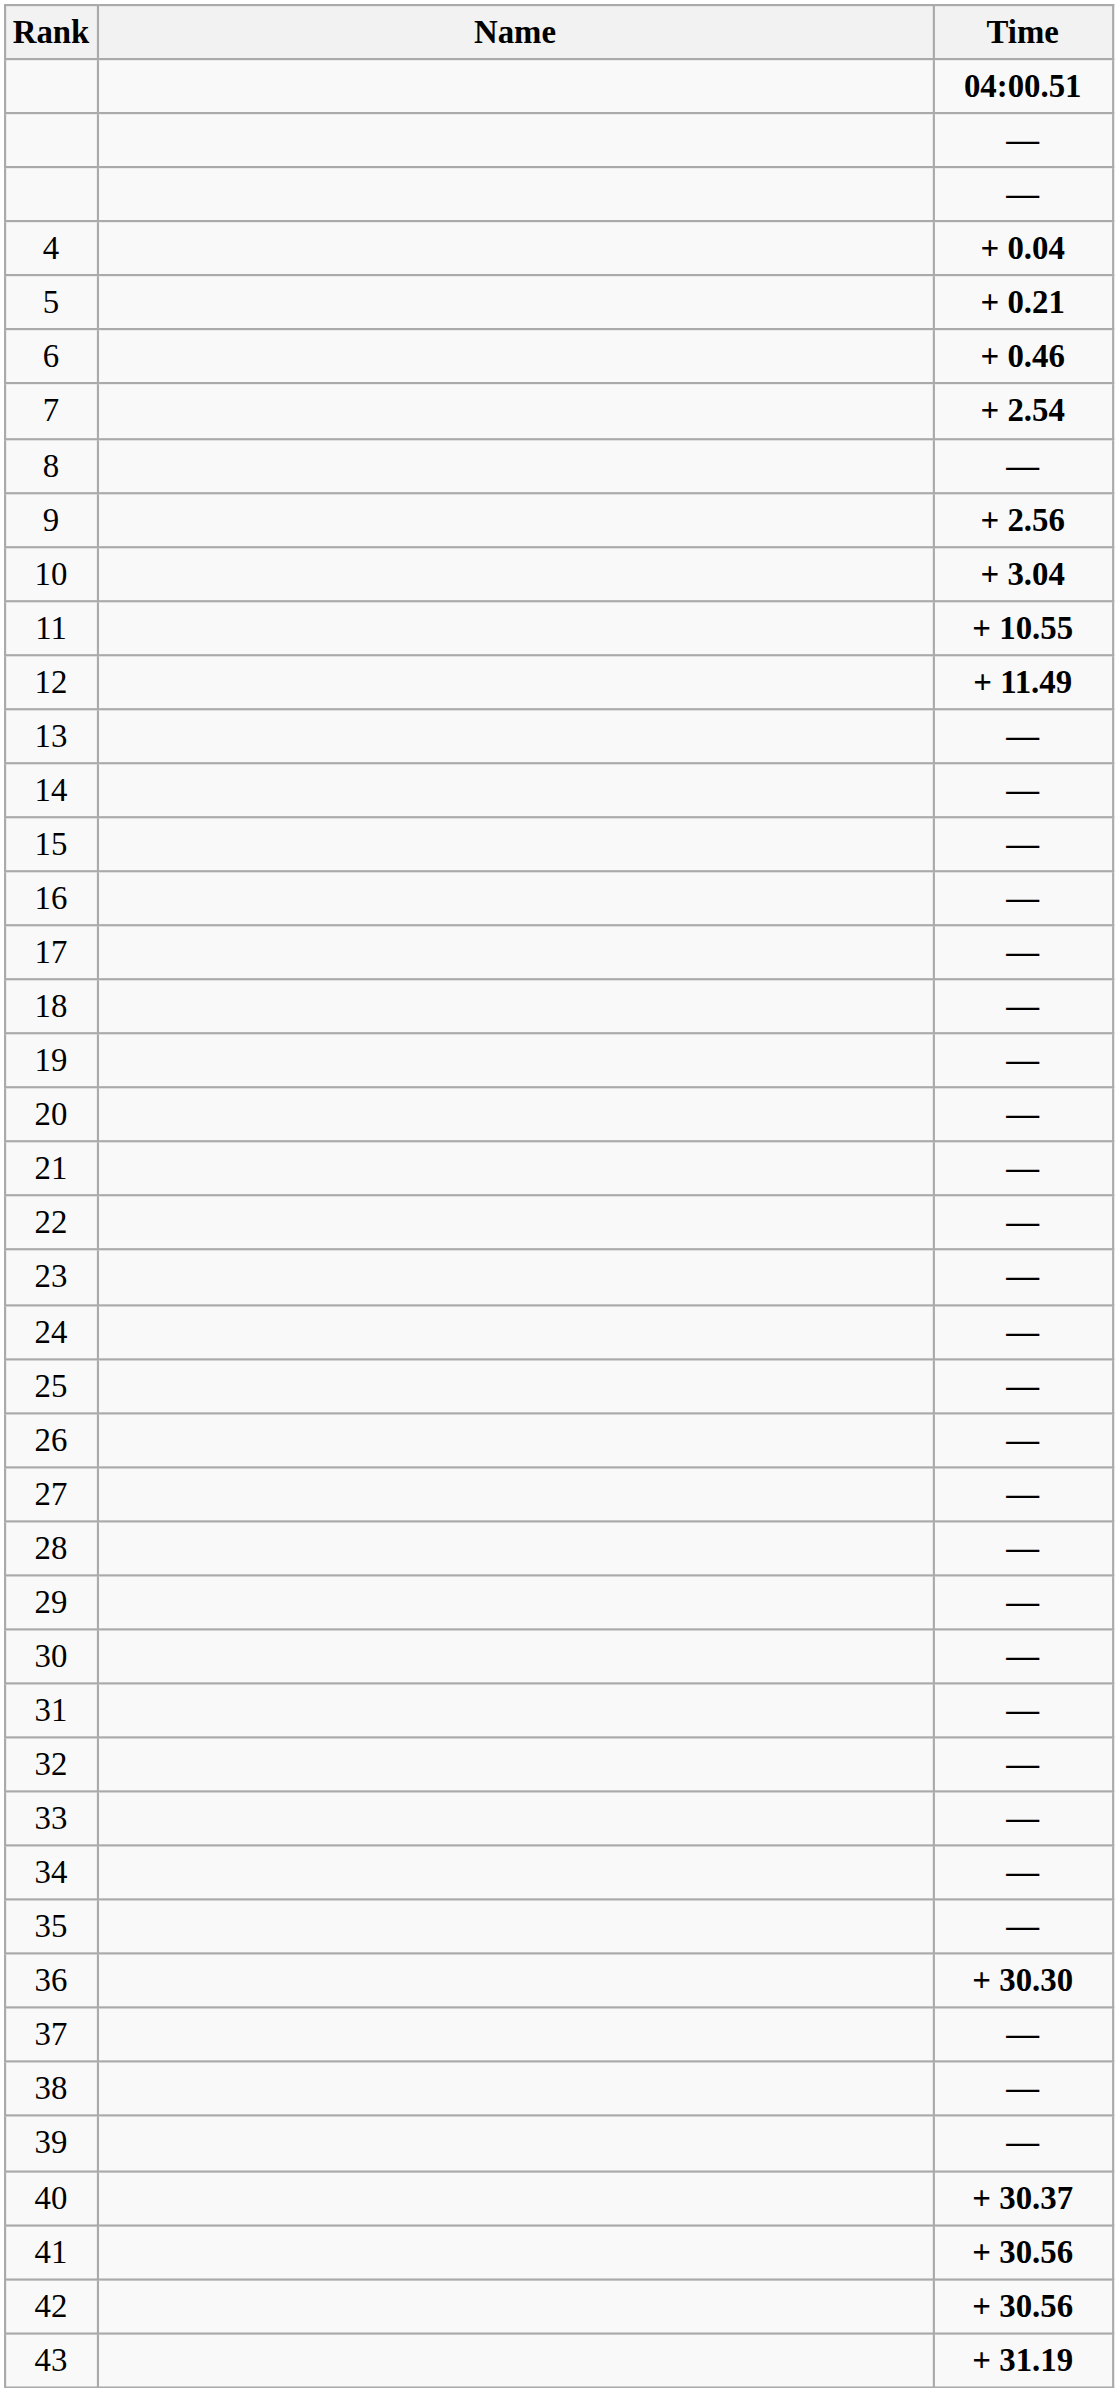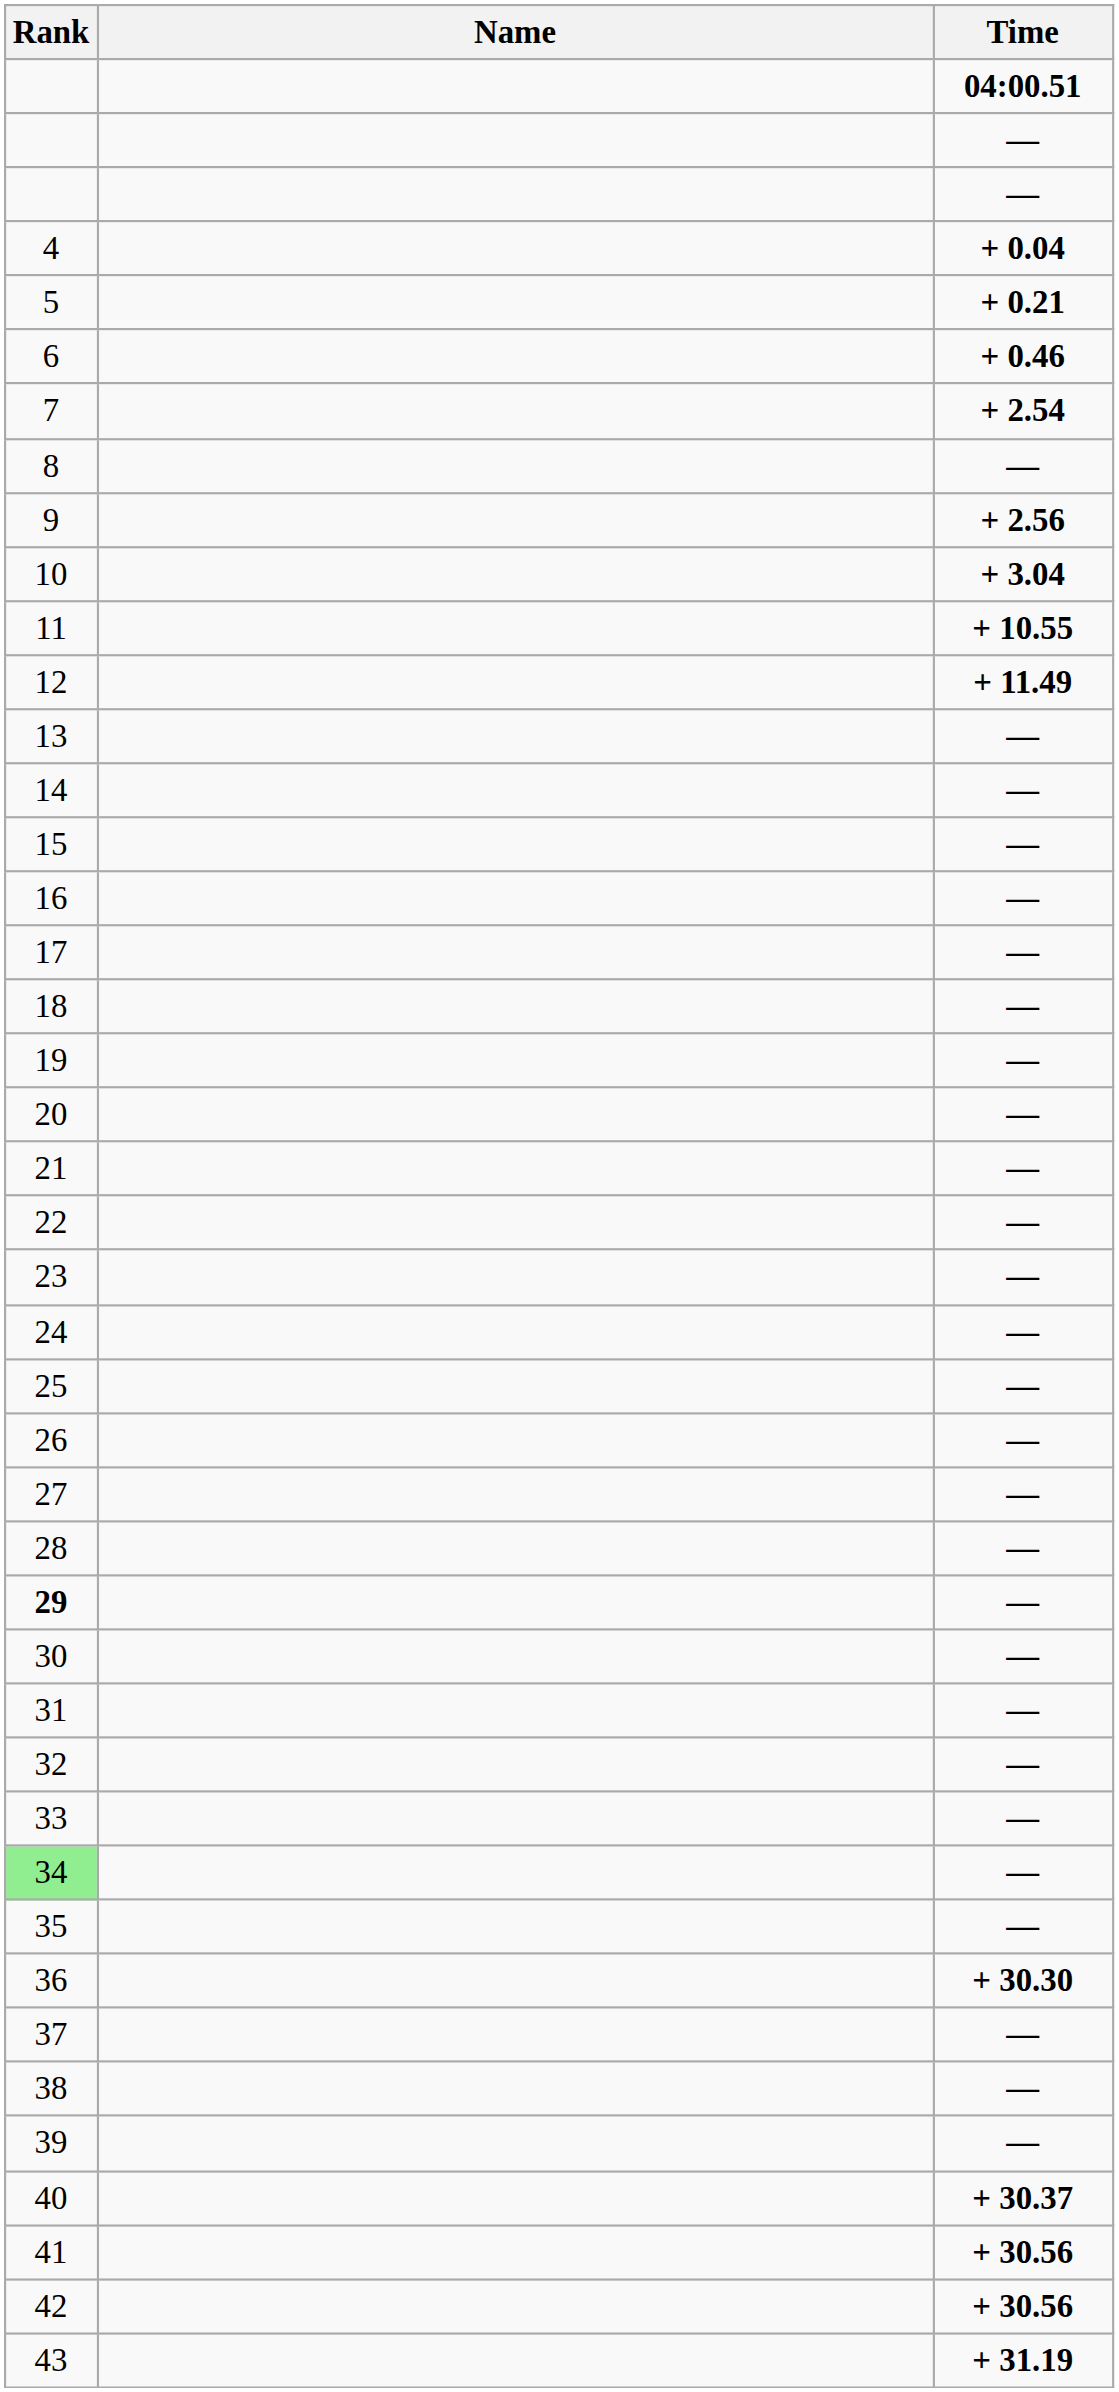(51, 1601) normal -> (51, 1601) bold
(51, 1872) no background -> (51, 1872) lightgreen background
